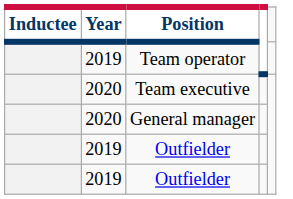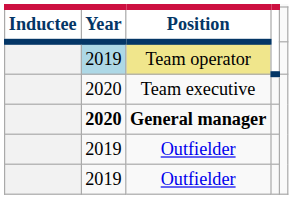(103, 59) no background -> (103, 59) lightblue background
(193, 59) no background -> (198, 59) khaki background
(103, 119) normal -> (103, 119) bold
(193, 119) normal -> (198, 119) bold
